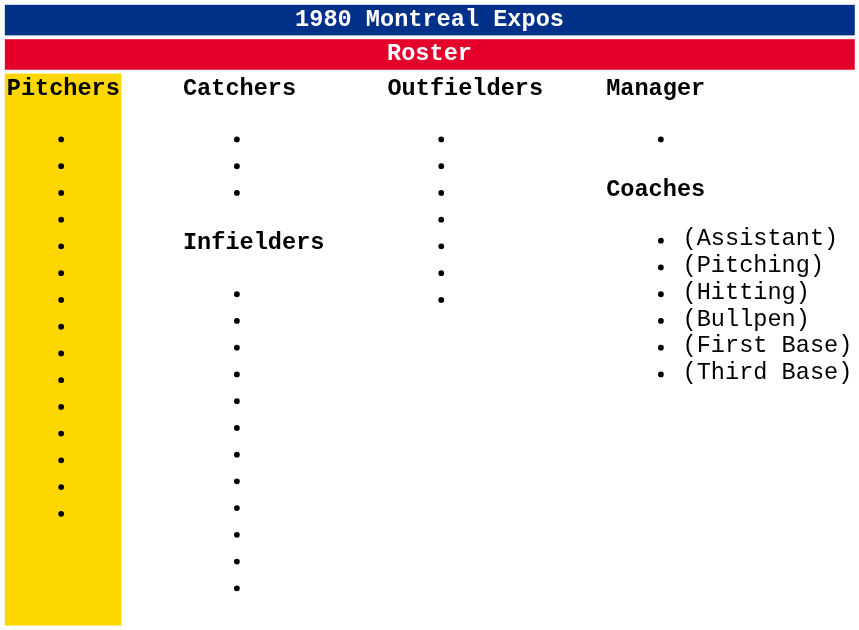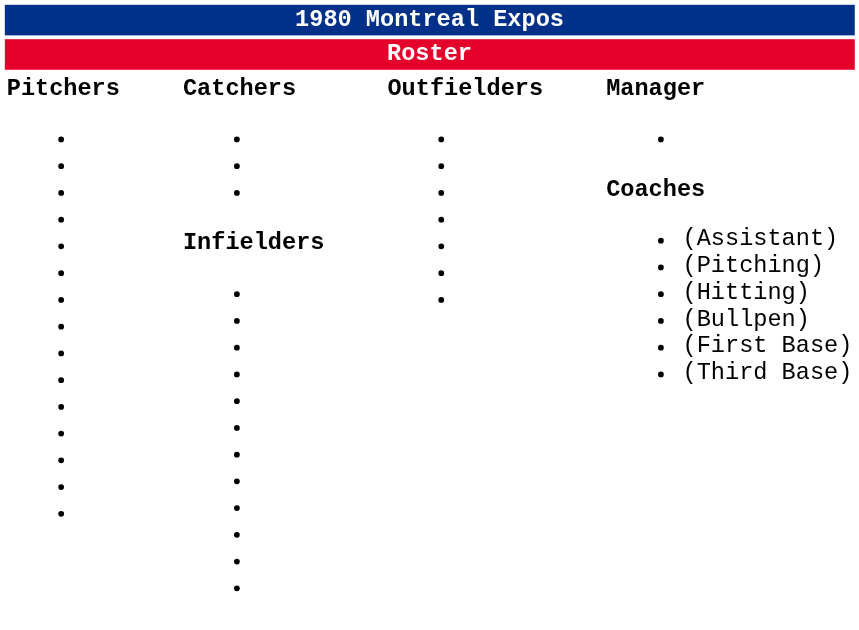(63, 301) gold background -> (63, 301) no background
